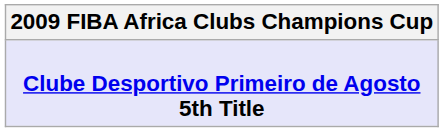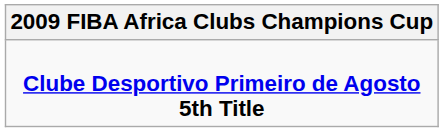(222, 95) lavender background -> (222, 95) no background
